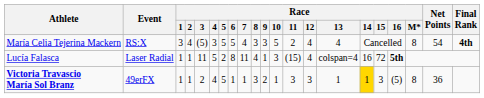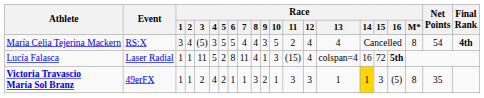(256, 43) 3 -> (256, 43) 4
(224, 80) 5 -> (224, 80) 2
(438, 80) 36 -> (438, 80) 35
